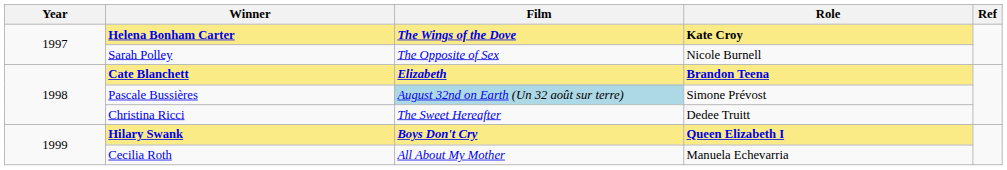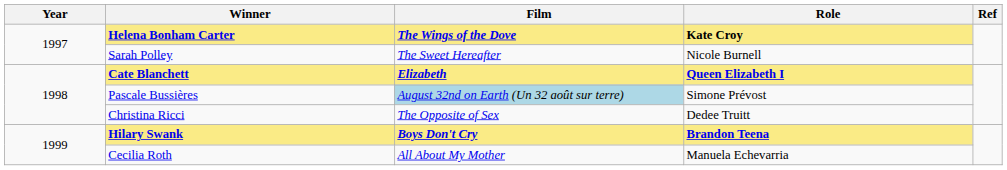(448, 54) The Opposite of Sex -> (449, 54) The Sweet Hereafter
(728, 74) Brandon Teena -> (735, 74) Queen Elizabeth I
(449, 114) The Sweet Hereafter -> (448, 114) The Opposite of Sex
(735, 134) Queen Elizabeth I -> (728, 134) Brandon Teena
